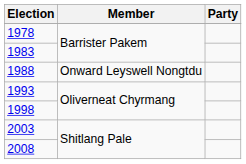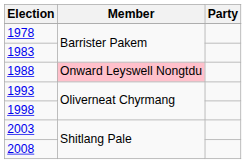(131, 71) no background -> (131, 71) pink background
